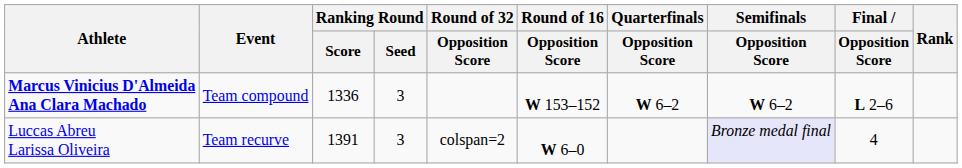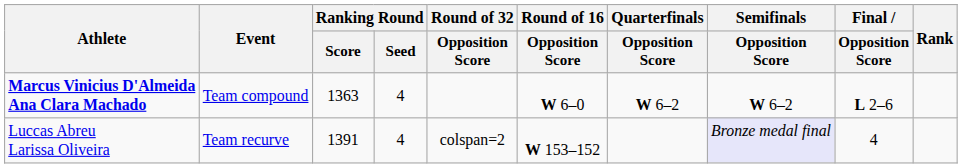(343, 95) 1336 -> (343, 95) 1363
(401, 95) 3 -> (401, 95) 4
(563, 105) W 153–152 -> (563, 105) W 6–0
(401, 140) 3 -> (401, 140) 4
(563, 149) W 6–0 -> (563, 149) W 153–152
